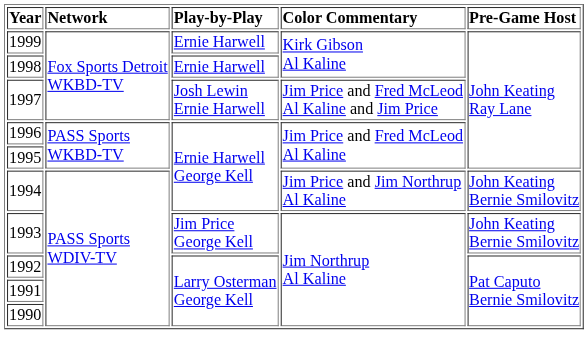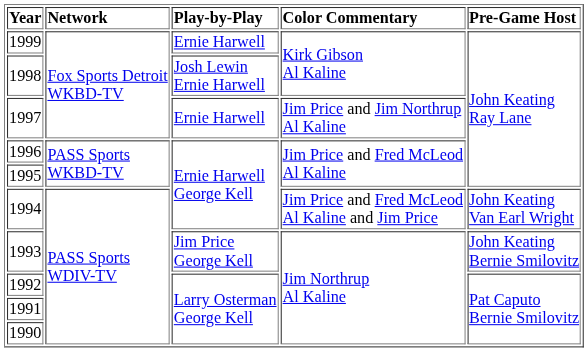(219, 66) Ernie Harwell -> (219, 75) Josh Lewin Ernie Harwell
(219, 99) Josh Lewin Ernie Harwell -> (219, 118) Ernie Harwell
(373, 99) Jim Price and Fred McLeod Al Kaline and Jim Price -> (372, 118) Jim Price and Jim Northrup Al Kaline
(372, 190) Jim Price and Jim Northrup Al Kaline -> (373, 209) Jim Price and Fred McLeod Al Kaline and Jim Price
(524, 190) John Keating Bernie Smilovitz -> (522, 209) John Keating Van Earl Wright
